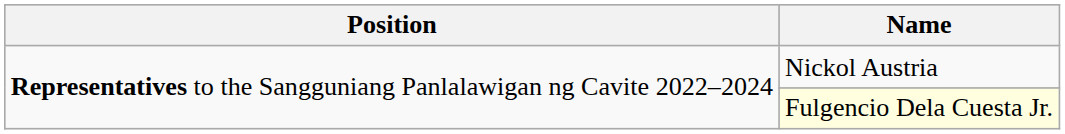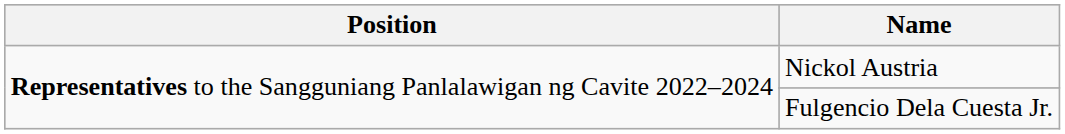(919, 107) lightyellow background -> (919, 107) no background
